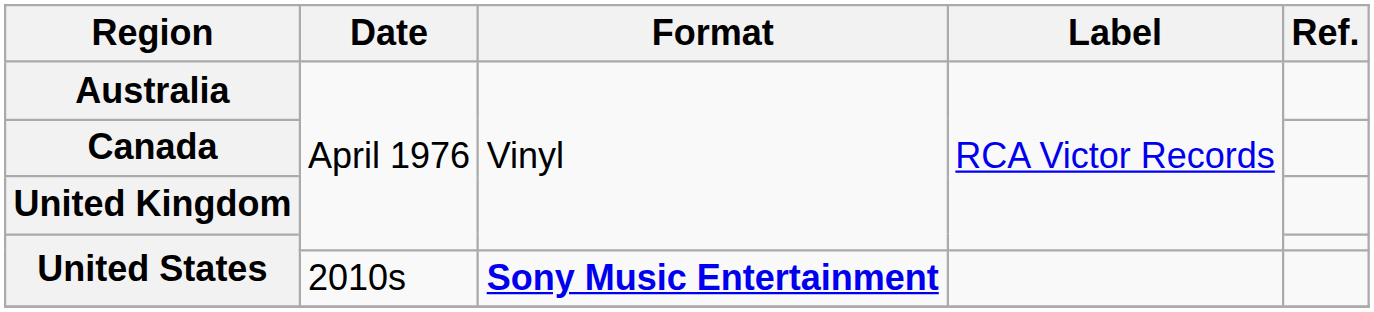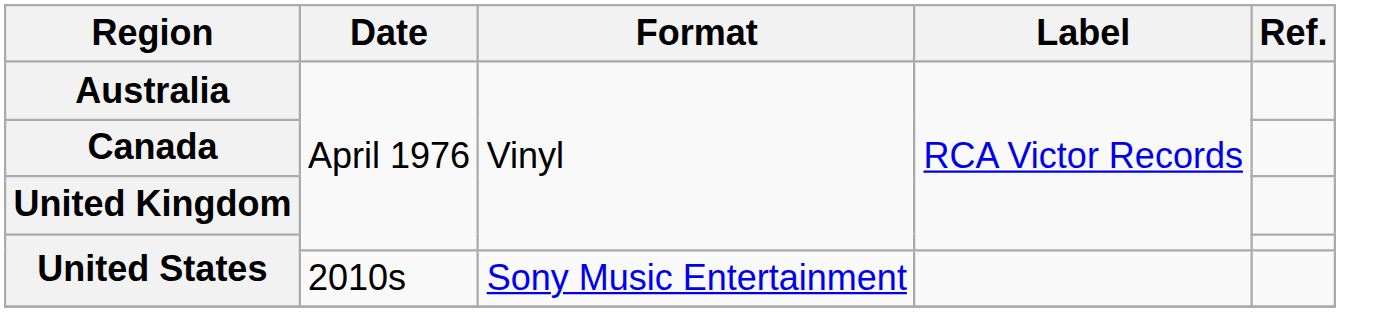(713, 278) bold -> (697, 278) normal
